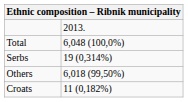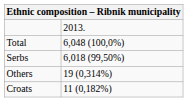(88, 58) 19 (0,314%) -> (94, 58) 6,018 (99,50%)
(94, 74) 6,018 (99,50%) -> (88, 74) 19 (0,314%)
